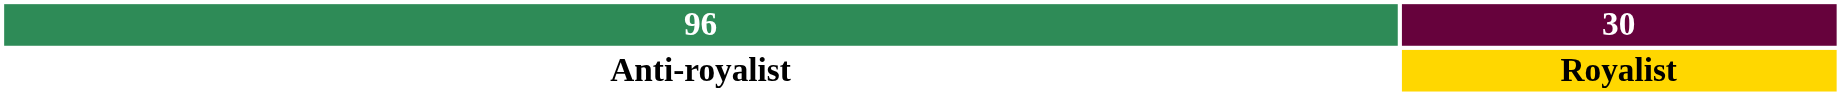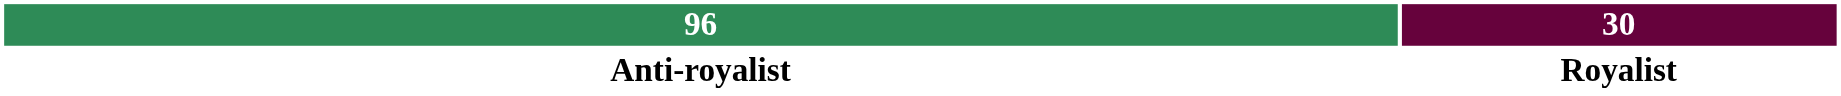(1619, 70) gold background -> (1619, 70) no background
